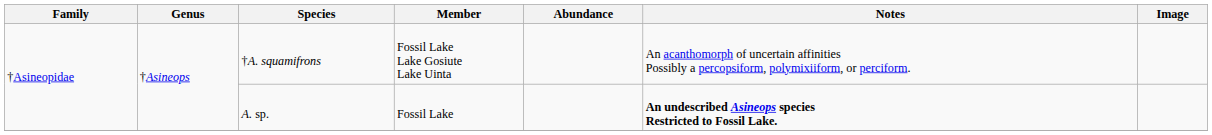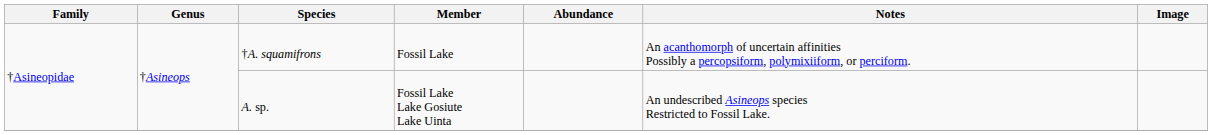(430, 60) Fossil Lake Lake Gosiute Lake Uinta -> (425, 53) Fossil Lake
(425, 114) Fossil Lake -> (430, 107) Fossil Lake Lake Gosiute Lake Uinta
(730, 114) bold -> (727, 107) normal
